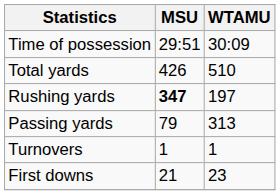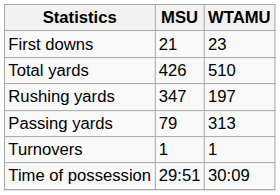rows swapped: (51, 176) <-> (80, 44)
(173, 96) bold -> (173, 96) normal
